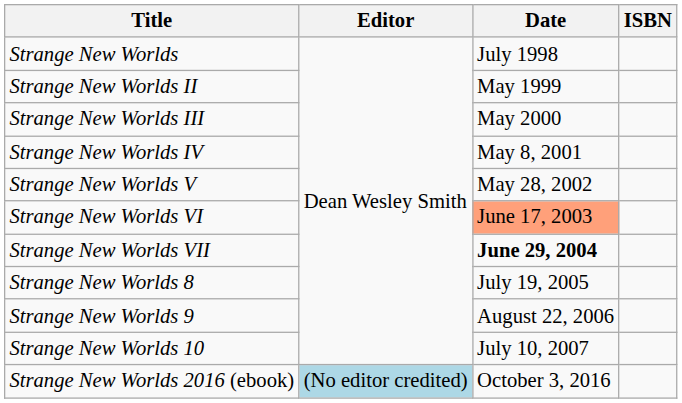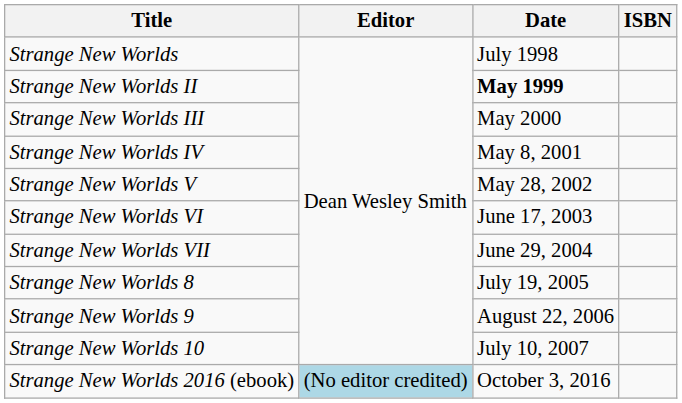(519, 86) normal -> (520, 86) bold
(535, 217) lightsalmon background -> (535, 217) no background
(537, 250) bold -> (535, 250) normal
